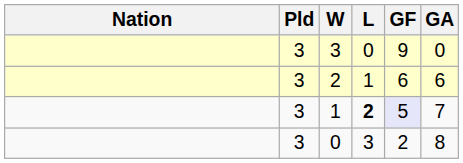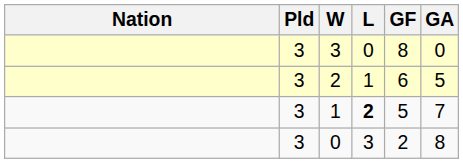(403, 50) 9 -> (403, 50) 8
(440, 81) 6 -> (440, 81) 5
(403, 111) lavender background -> (403, 111) no background
